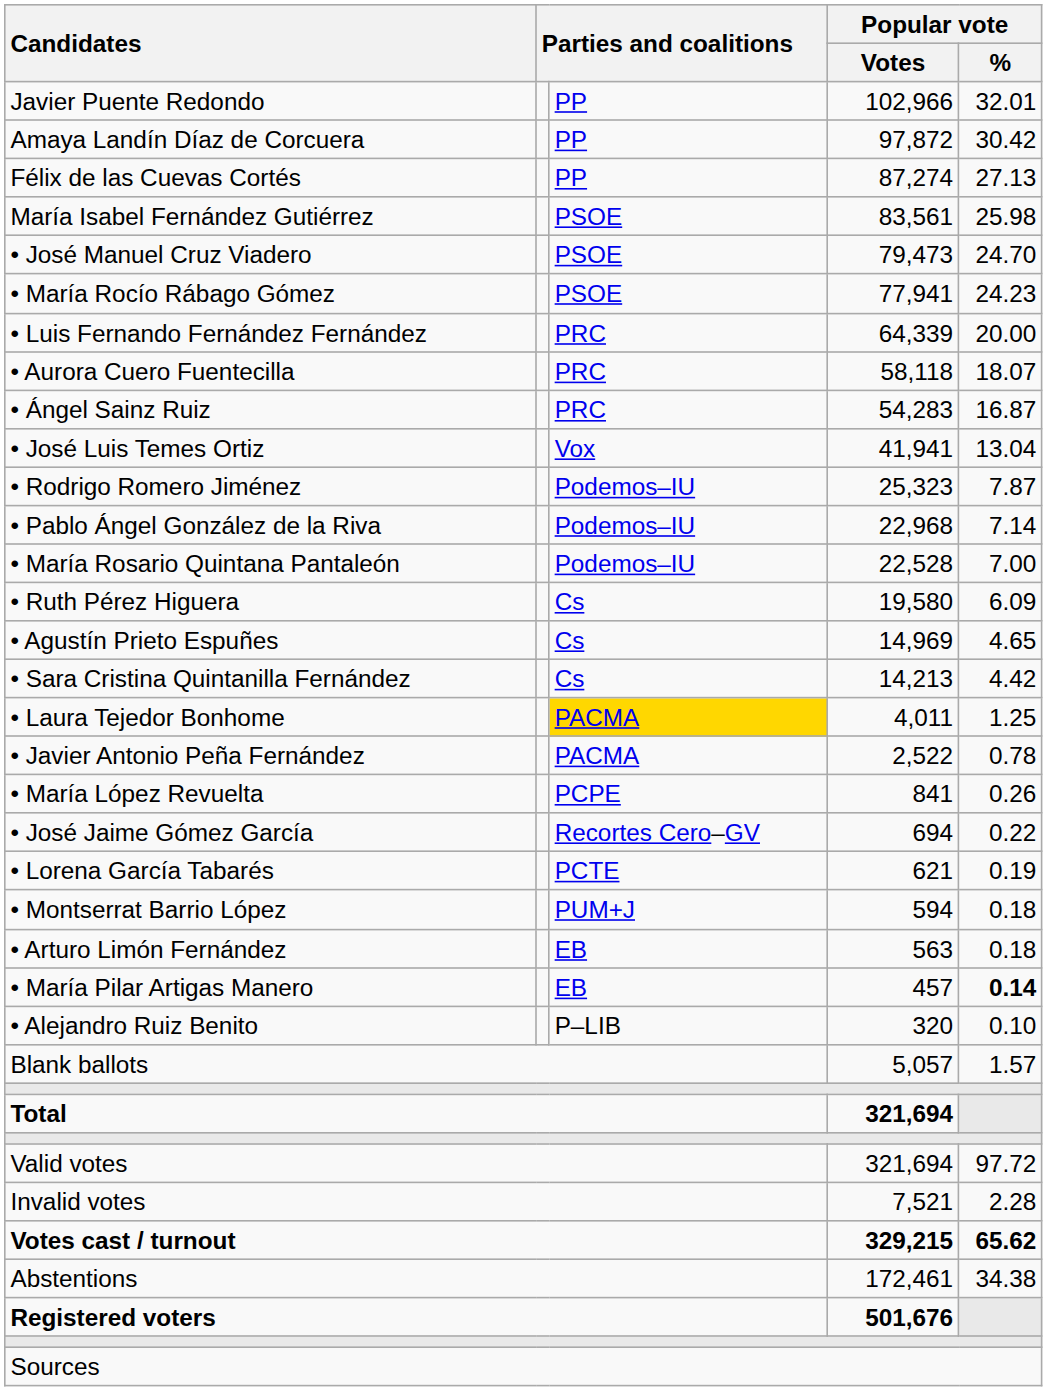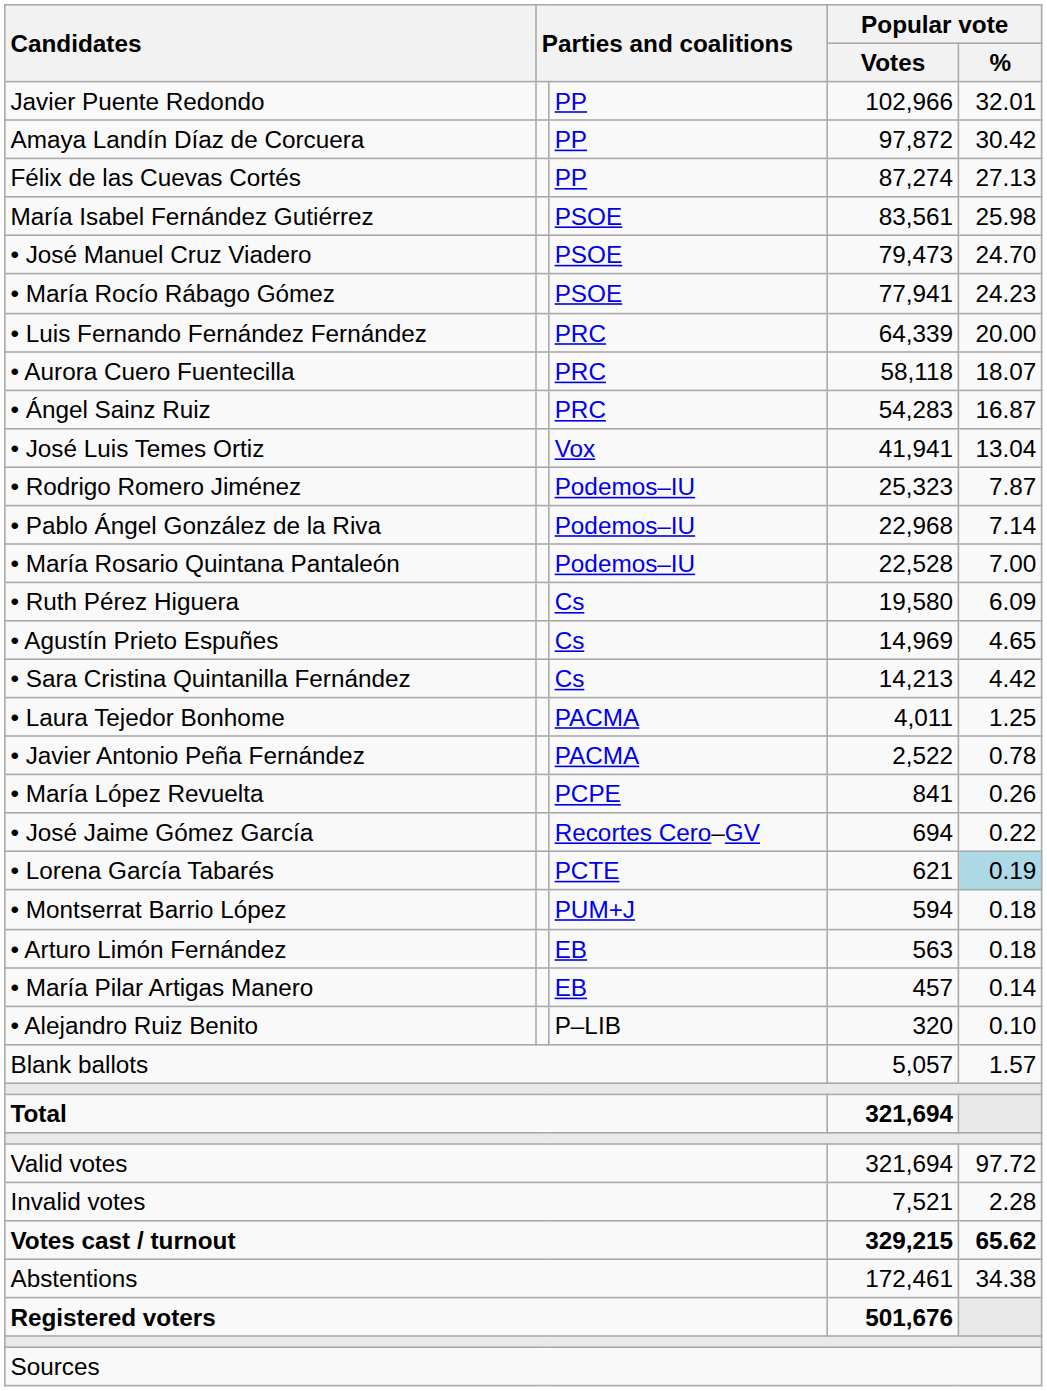(597, 717) gold background -> (597, 717) no background
(1013, 871) no background -> (1013, 871) lightblue background
(1013, 987) bold -> (1013, 987) normal
